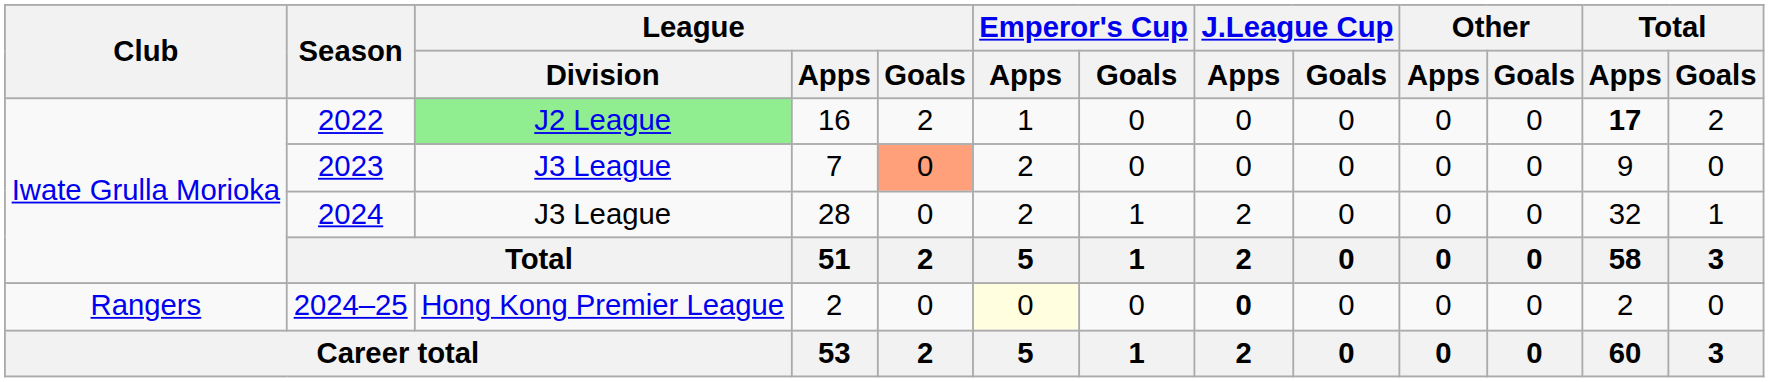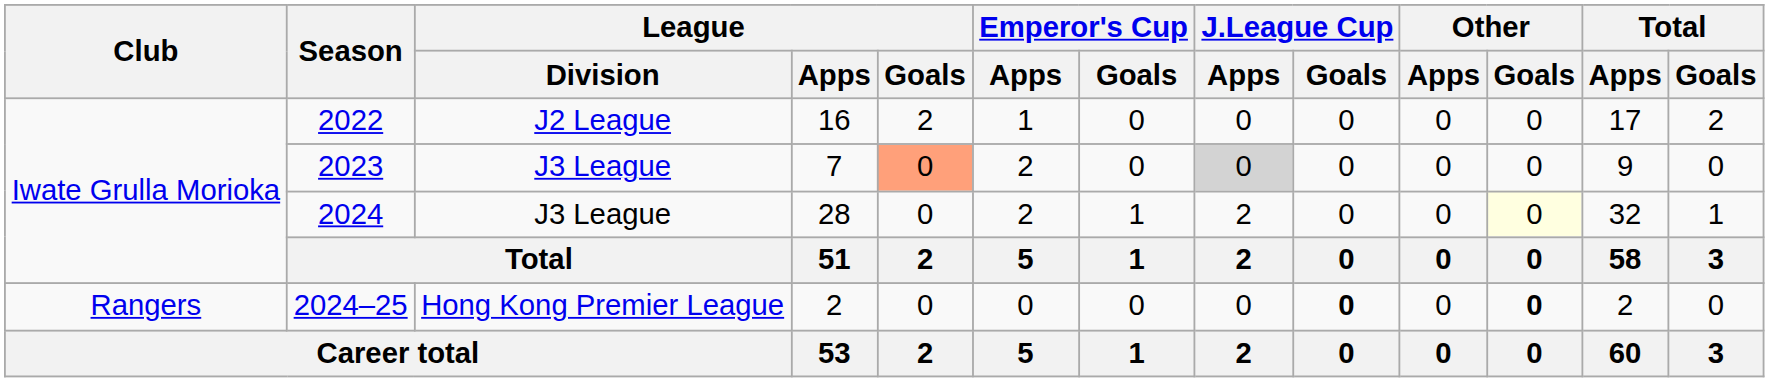(603, 120) lightgreen background -> (603, 120) no background
(1625, 120) bold -> (1625, 120) normal
(1244, 167) no background -> (1244, 167) lightgrey background
(1534, 213) no background -> (1534, 213) lightyellow background
(1026, 306) lightyellow background -> (1026, 306) no background
(1244, 306) bold -> (1244, 306) normal
(1346, 306) normal -> (1346, 306) bold
(1534, 306) normal -> (1534, 306) bold
